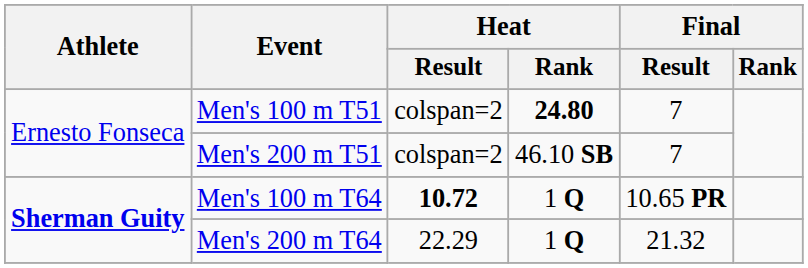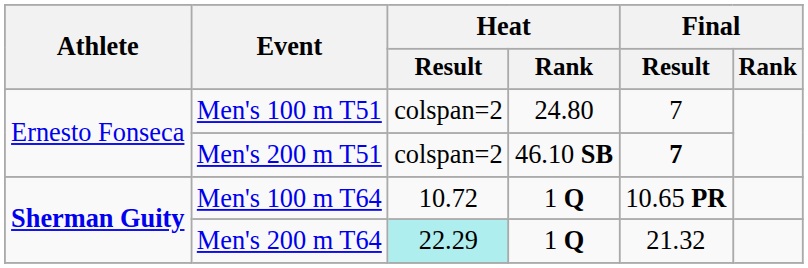(564, 111) bold -> (564, 111) normal
(676, 154) normal -> (676, 154) bold
(448, 198) bold -> (448, 198) normal
(448, 241) no background -> (448, 241) paleturquoise background
